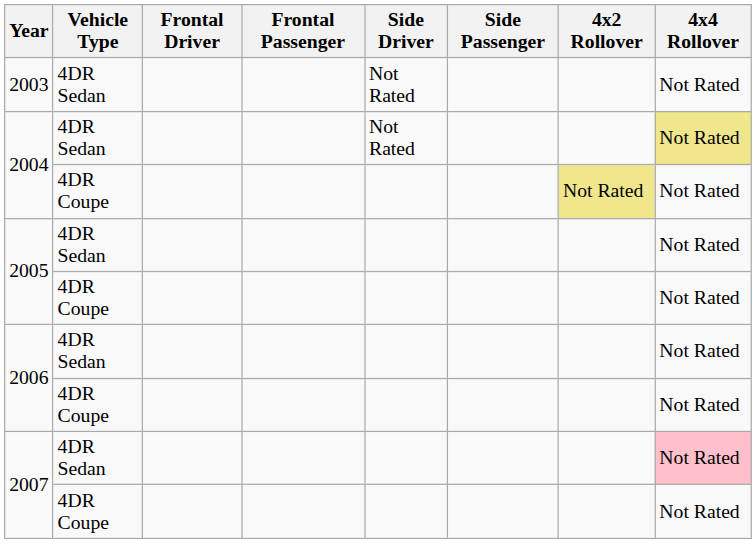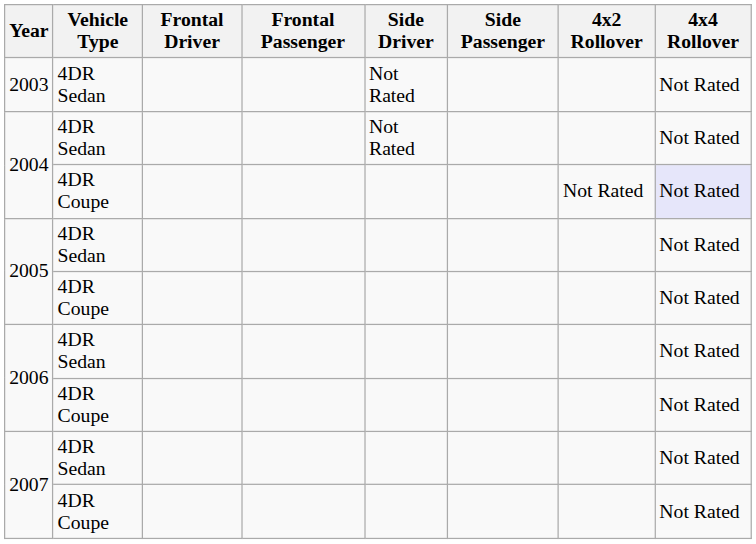(700, 137) khaki background -> (700, 137) no background
(603, 191) khaki background -> (603, 191) no background
(700, 191) no background -> (700, 191) lavender background
(700, 457) pink background -> (700, 457) no background
